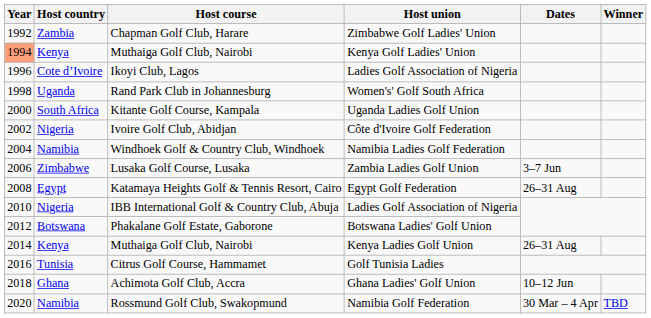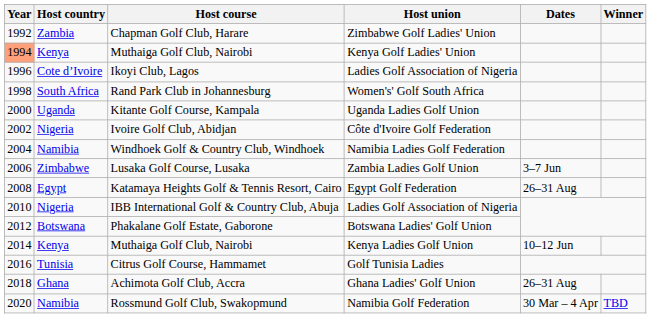(56, 91) Uganda -> (68, 91) South Africa
(68, 110) South Africa -> (56, 110) Uganda
(550, 245) 26–31 Aug -> (548, 245) 10–12 Jun
(548, 284) 10–12 Jun -> (550, 284) 26–31 Aug
